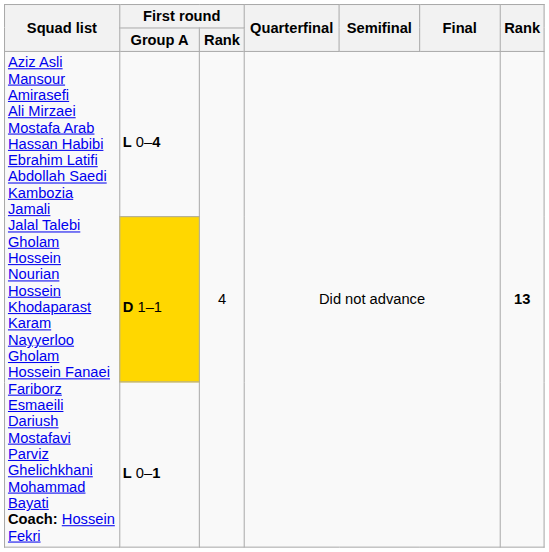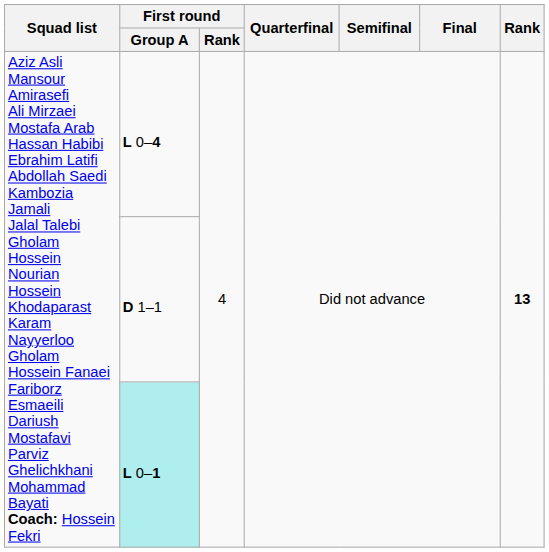(142, 308) gold background -> (142, 308) no background
(142, 473) no background -> (142, 473) paleturquoise background
